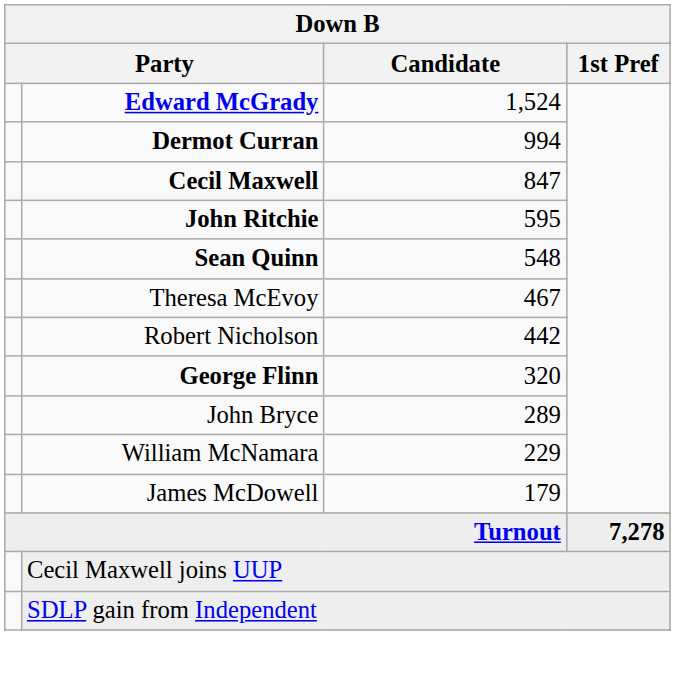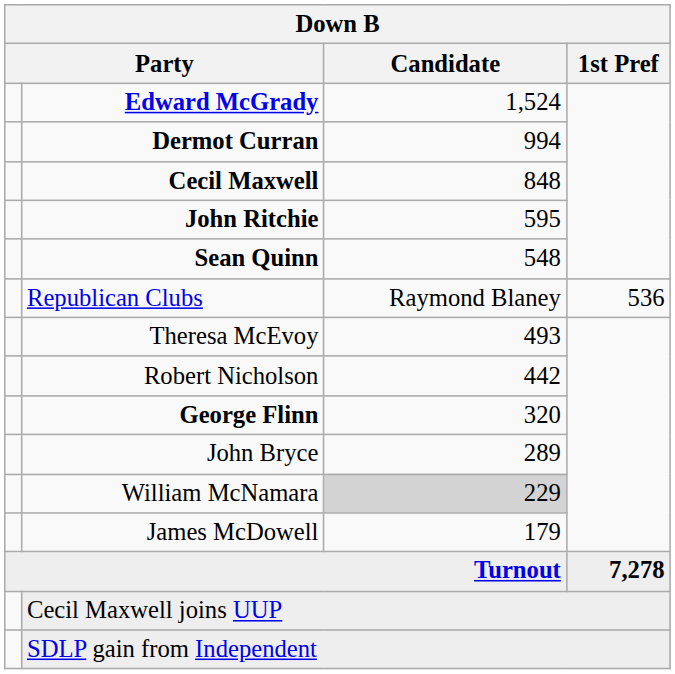(542, 180) 847 -> (542, 180) 848
+ row: (115, 297)
(542, 297) 467 -> (542, 336) 493
(542, 453) no background -> (542, 492) lightgrey background
